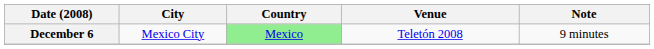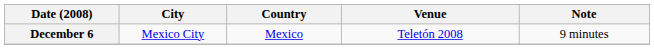(284, 34) lightgreen background -> (284, 34) no background
